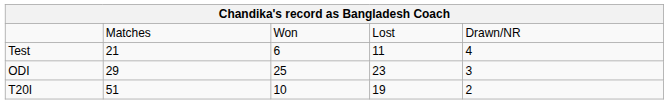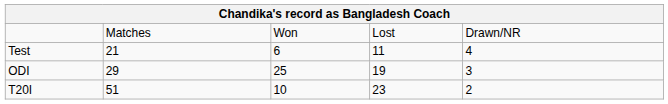(379, 71) 23 -> (379, 71) 19
(379, 90) 19 -> (379, 90) 23
